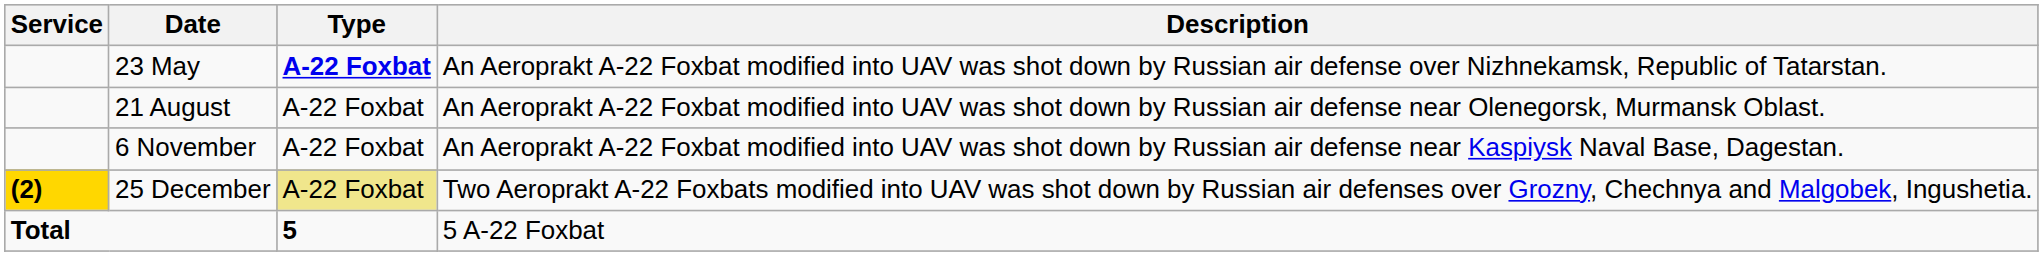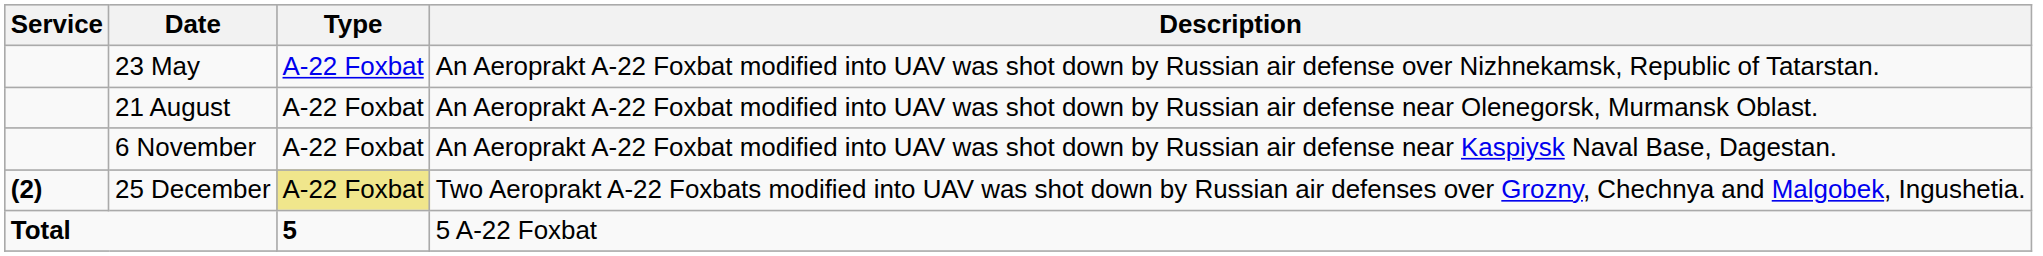(357, 66) bold -> (353, 66) normal
(27, 189) gold background -> (27, 189) no background
